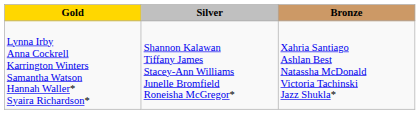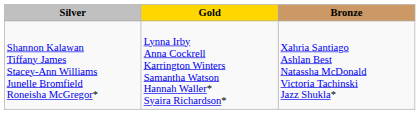columns swapped: (73, 12) <-> (210, 12)
